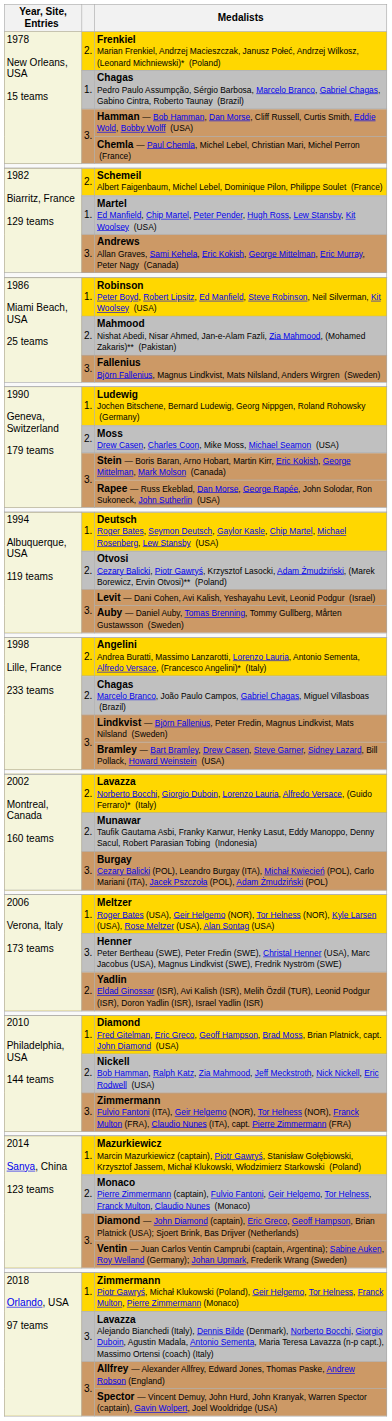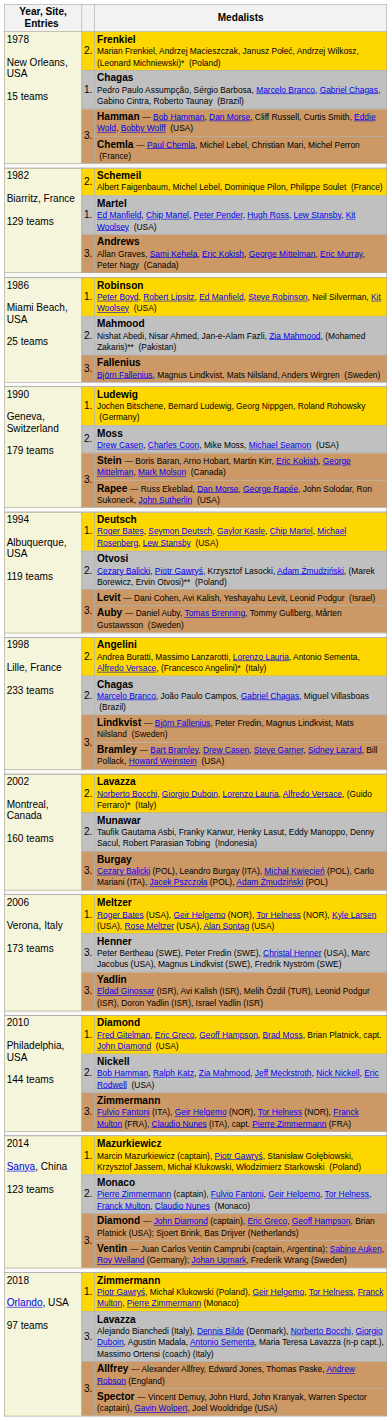(88, 991) 2. -> (88, 991) 3.
